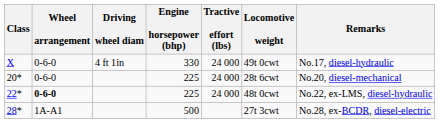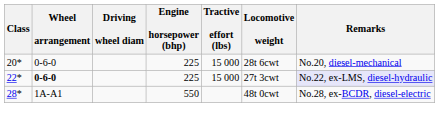- row: (10, 62)
(225, 78) 24 000 -> (225, 62) 15 000
(225, 94) 24 000 -> (225, 78) 15 000
(261, 94) 48t 0cwt -> (261, 78) 27t 3cwt
(366, 94) no background -> (366, 78) lavender background
(191, 110) 500 -> (191, 94) 550
(261, 110) 27t 3cwt -> (261, 94) 48t 0cwt
